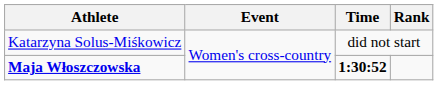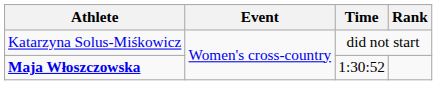(362, 67) bold -> (362, 67) normal
